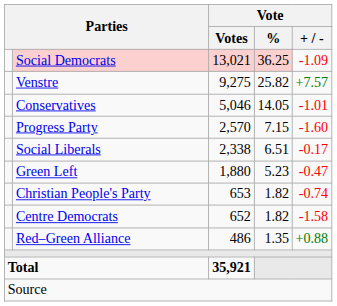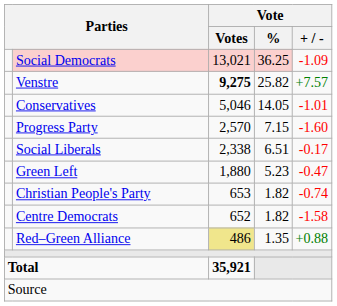(235, 82) normal -> (235, 82) bold
(240, 238) no background -> (240, 238) khaki background
